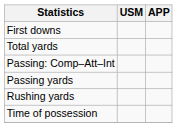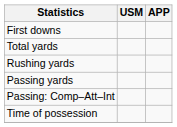rows swapped: (41, 97) <-> (61, 63)
